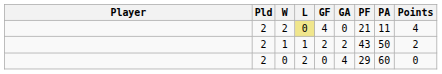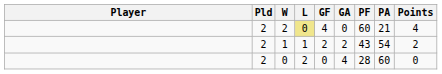(364, 29) 21 -> (364, 29) 60
(384, 29) 11 -> (384, 29) 21
(384, 45) 50 -> (384, 45) 54
(364, 61) 29 -> (364, 61) 28
